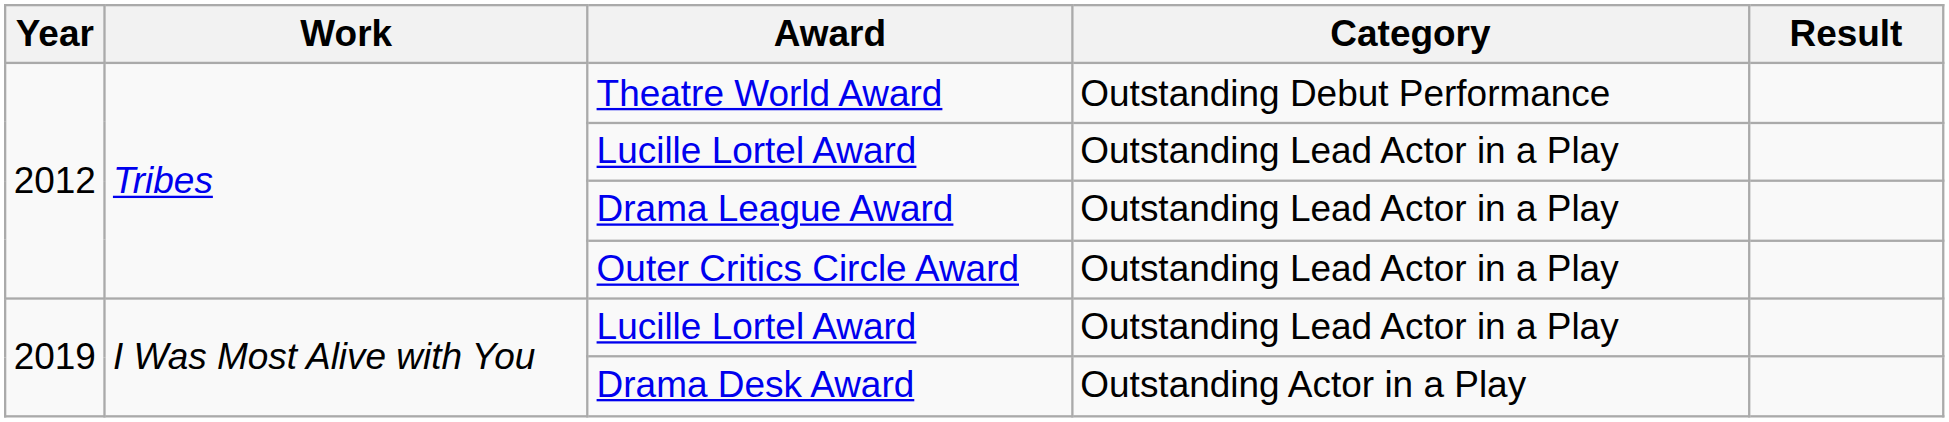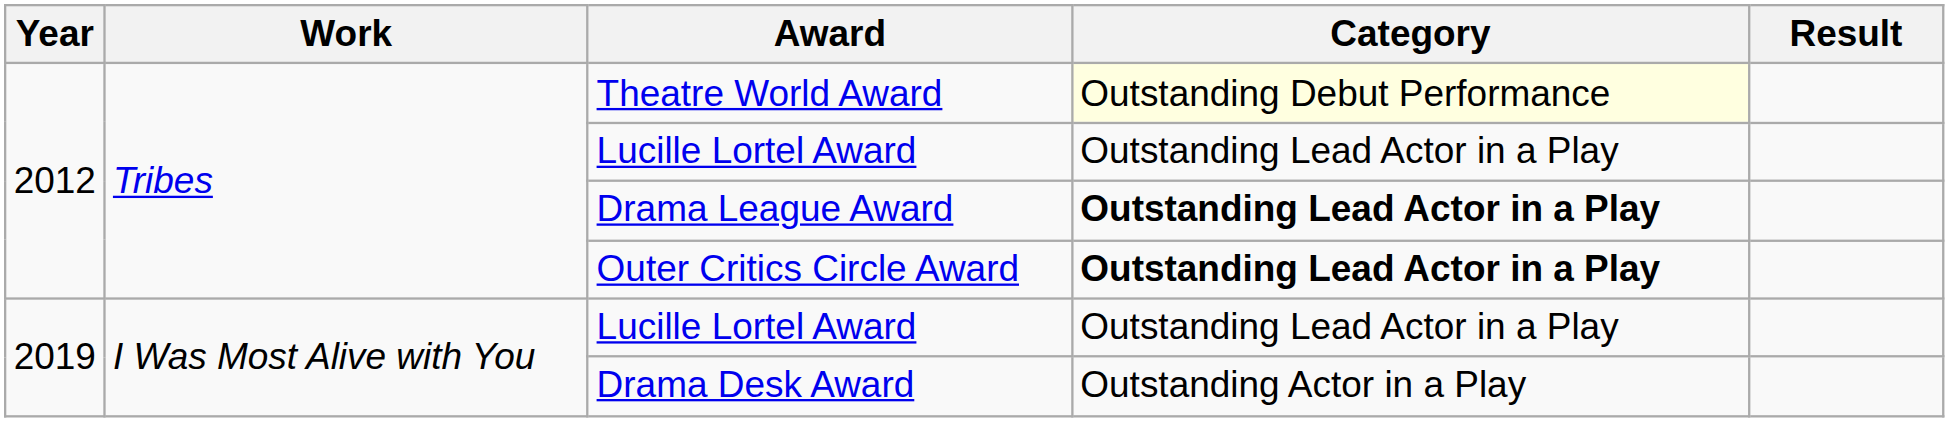(1345, 92) no background -> (1345, 92) lightyellow background
(1349, 209) normal -> (1370, 209) bold
(1349, 268) normal -> (1370, 268) bold
